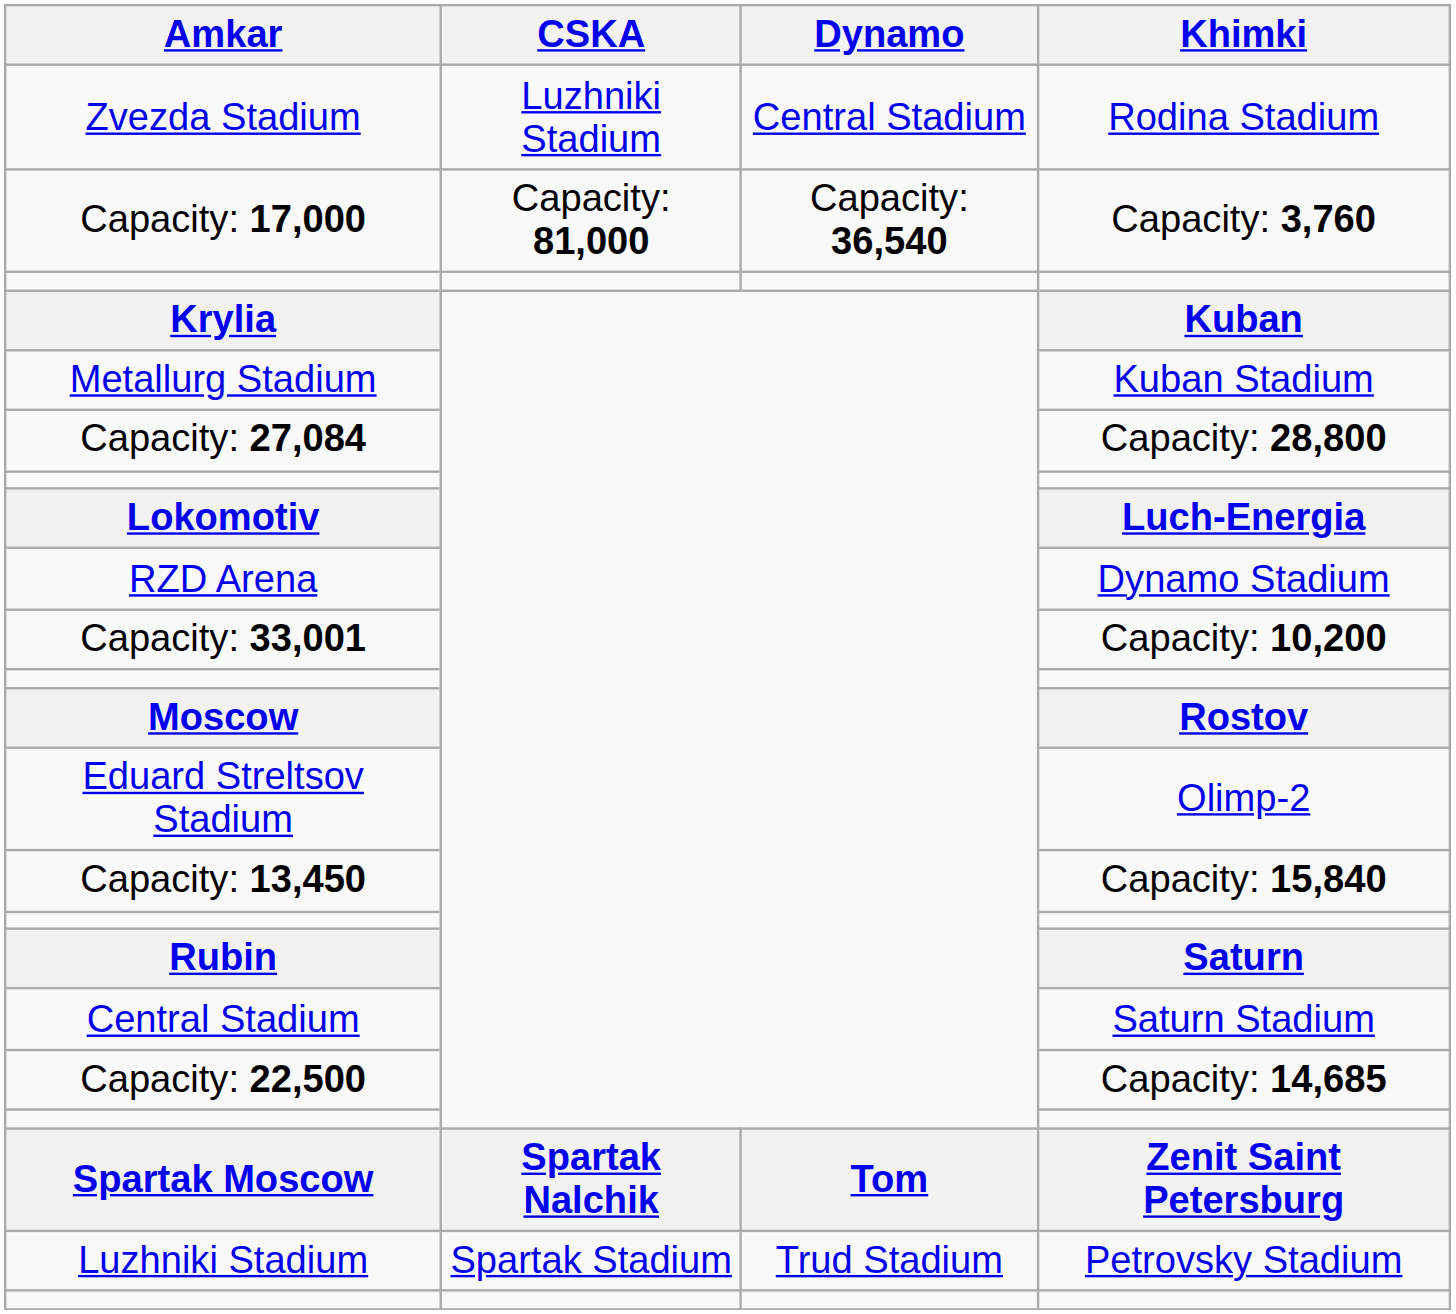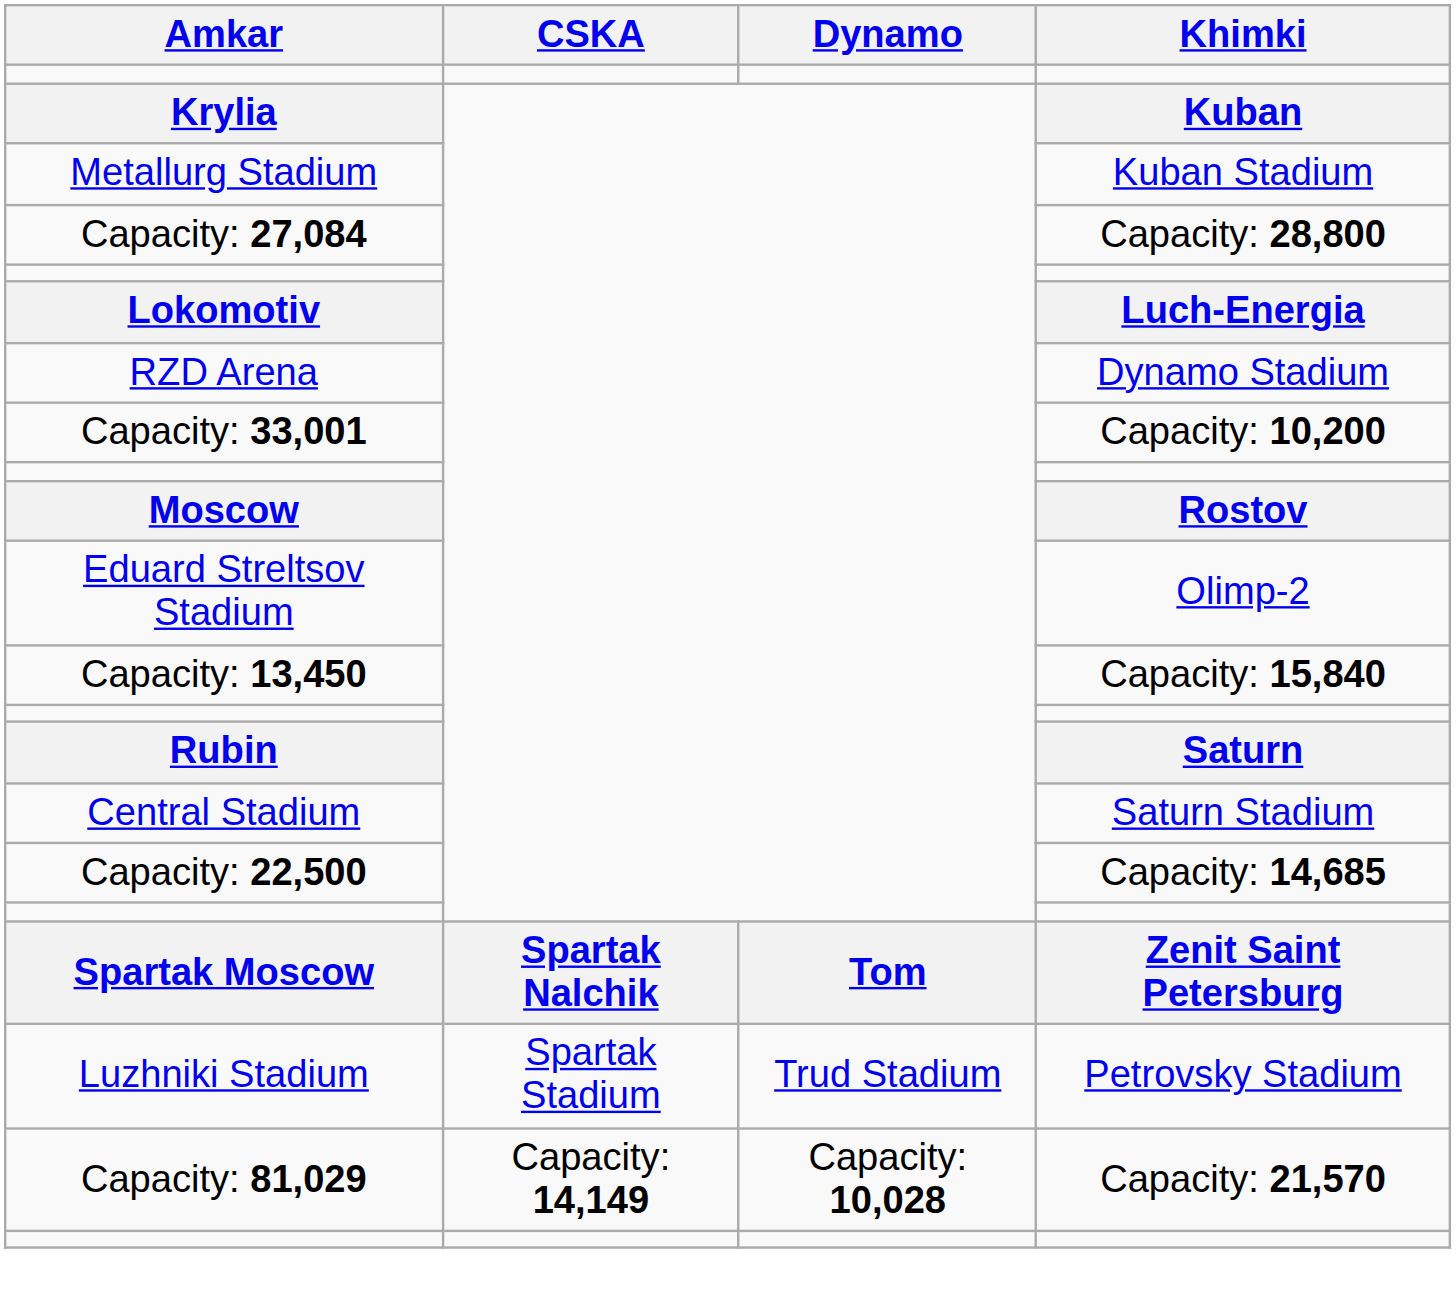- row: (223, 116)
- row: (223, 219)
+ row: (224, 1178)
